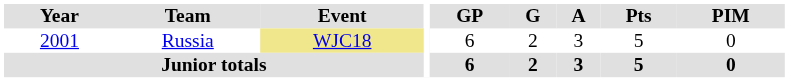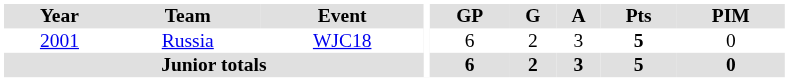(342, 40) khaki background -> (342, 40) no background
(639, 40) normal -> (639, 40) bold
